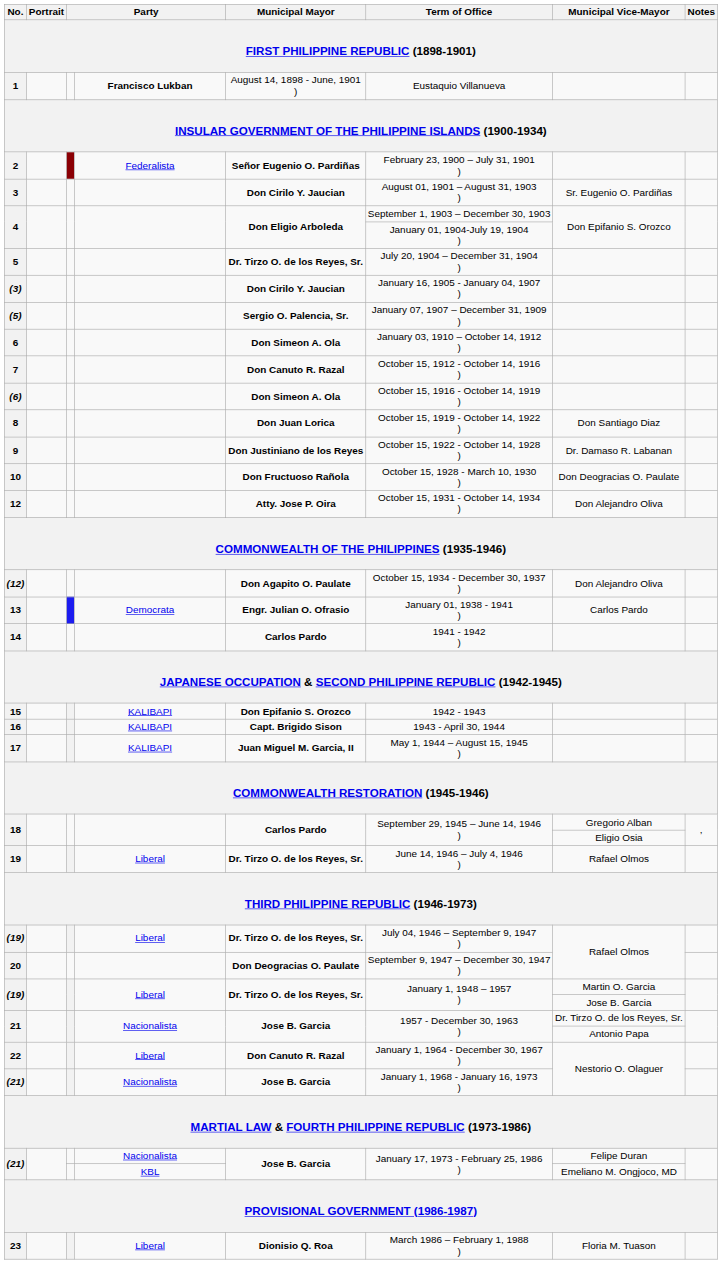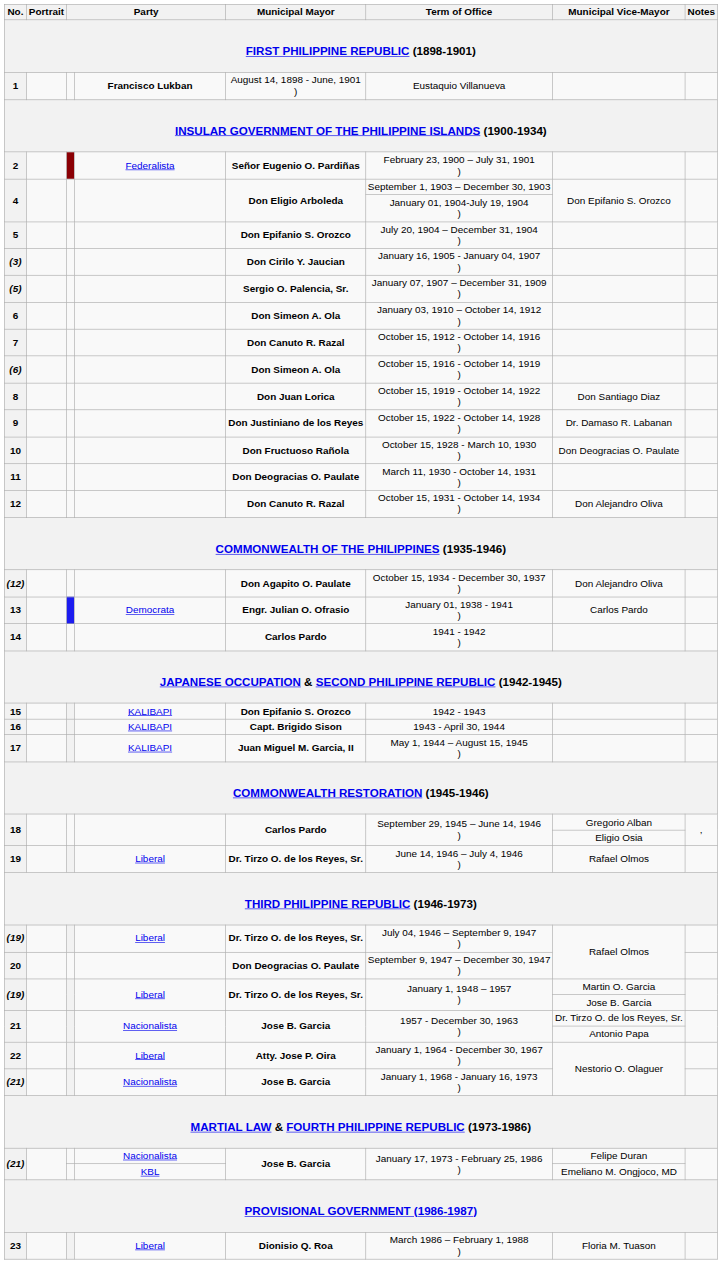- row: (15, 192)
(296, 262) Dr. Tirzo O. de los Reyes, Sr. -> (296, 235) Don Epifanio S. Orozco
+ row: (15, 477)
(296, 504) Atty. Jose P. Oira -> (296, 504) Don Canuto R. Razal
(296, 1055) Don Canuto R. Razal -> (296, 1055) Atty. Jose P. Oira
